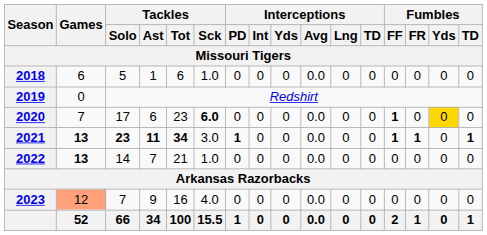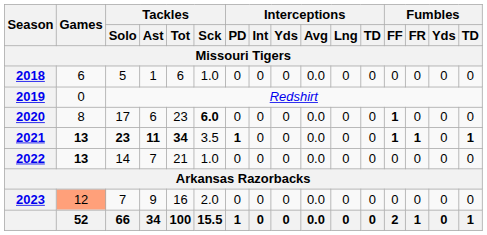(81, 117) 7 -> (81, 117) 8
(444, 117) gold background -> (444, 117) no background
(210, 138) 3.0 -> (210, 138) 3.5
(210, 199) 4.0 -> (210, 199) 2.0
